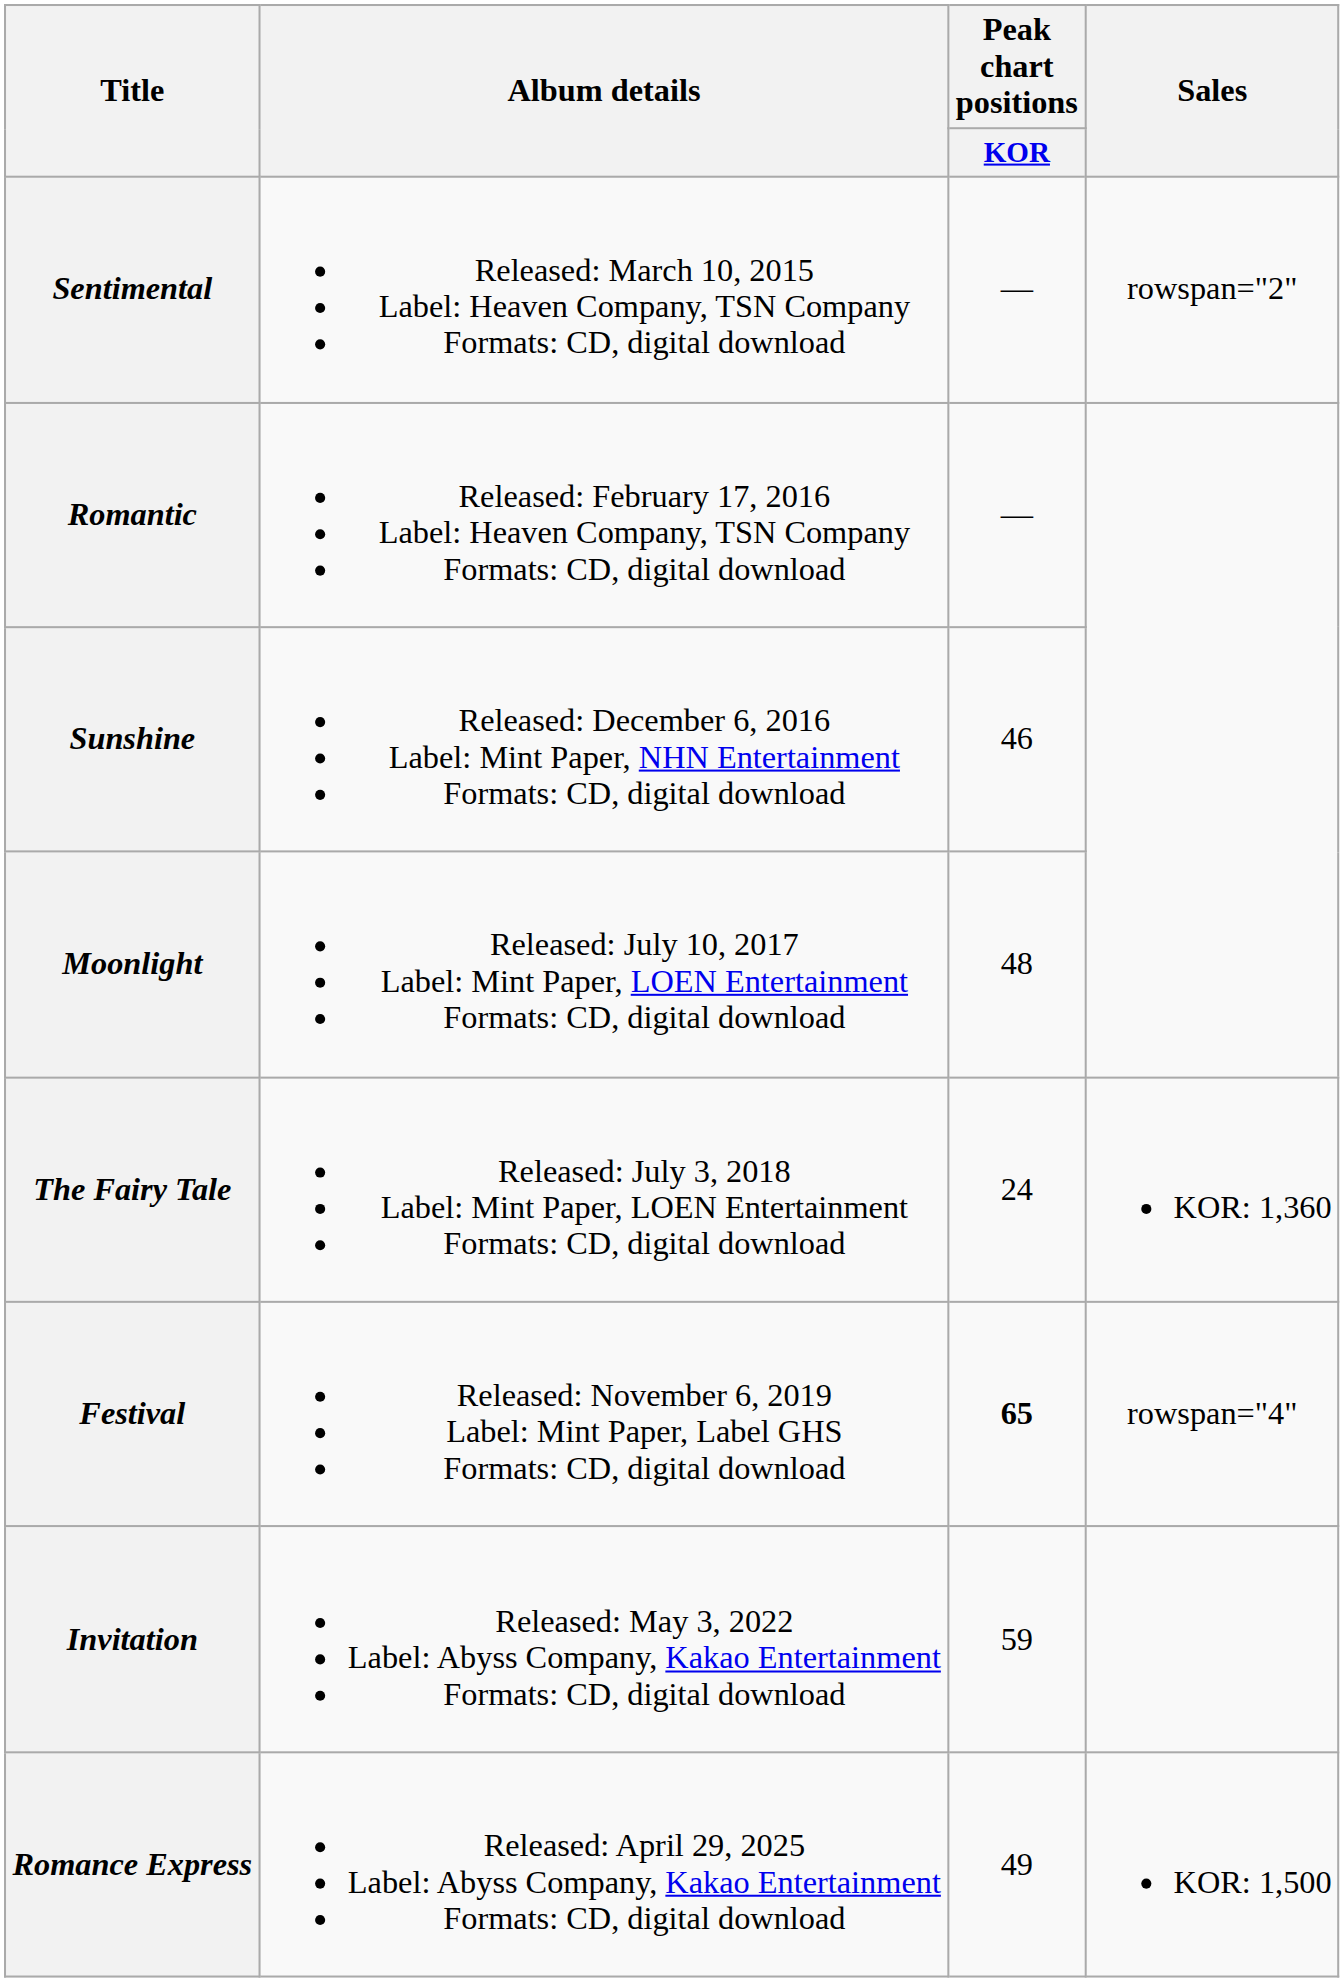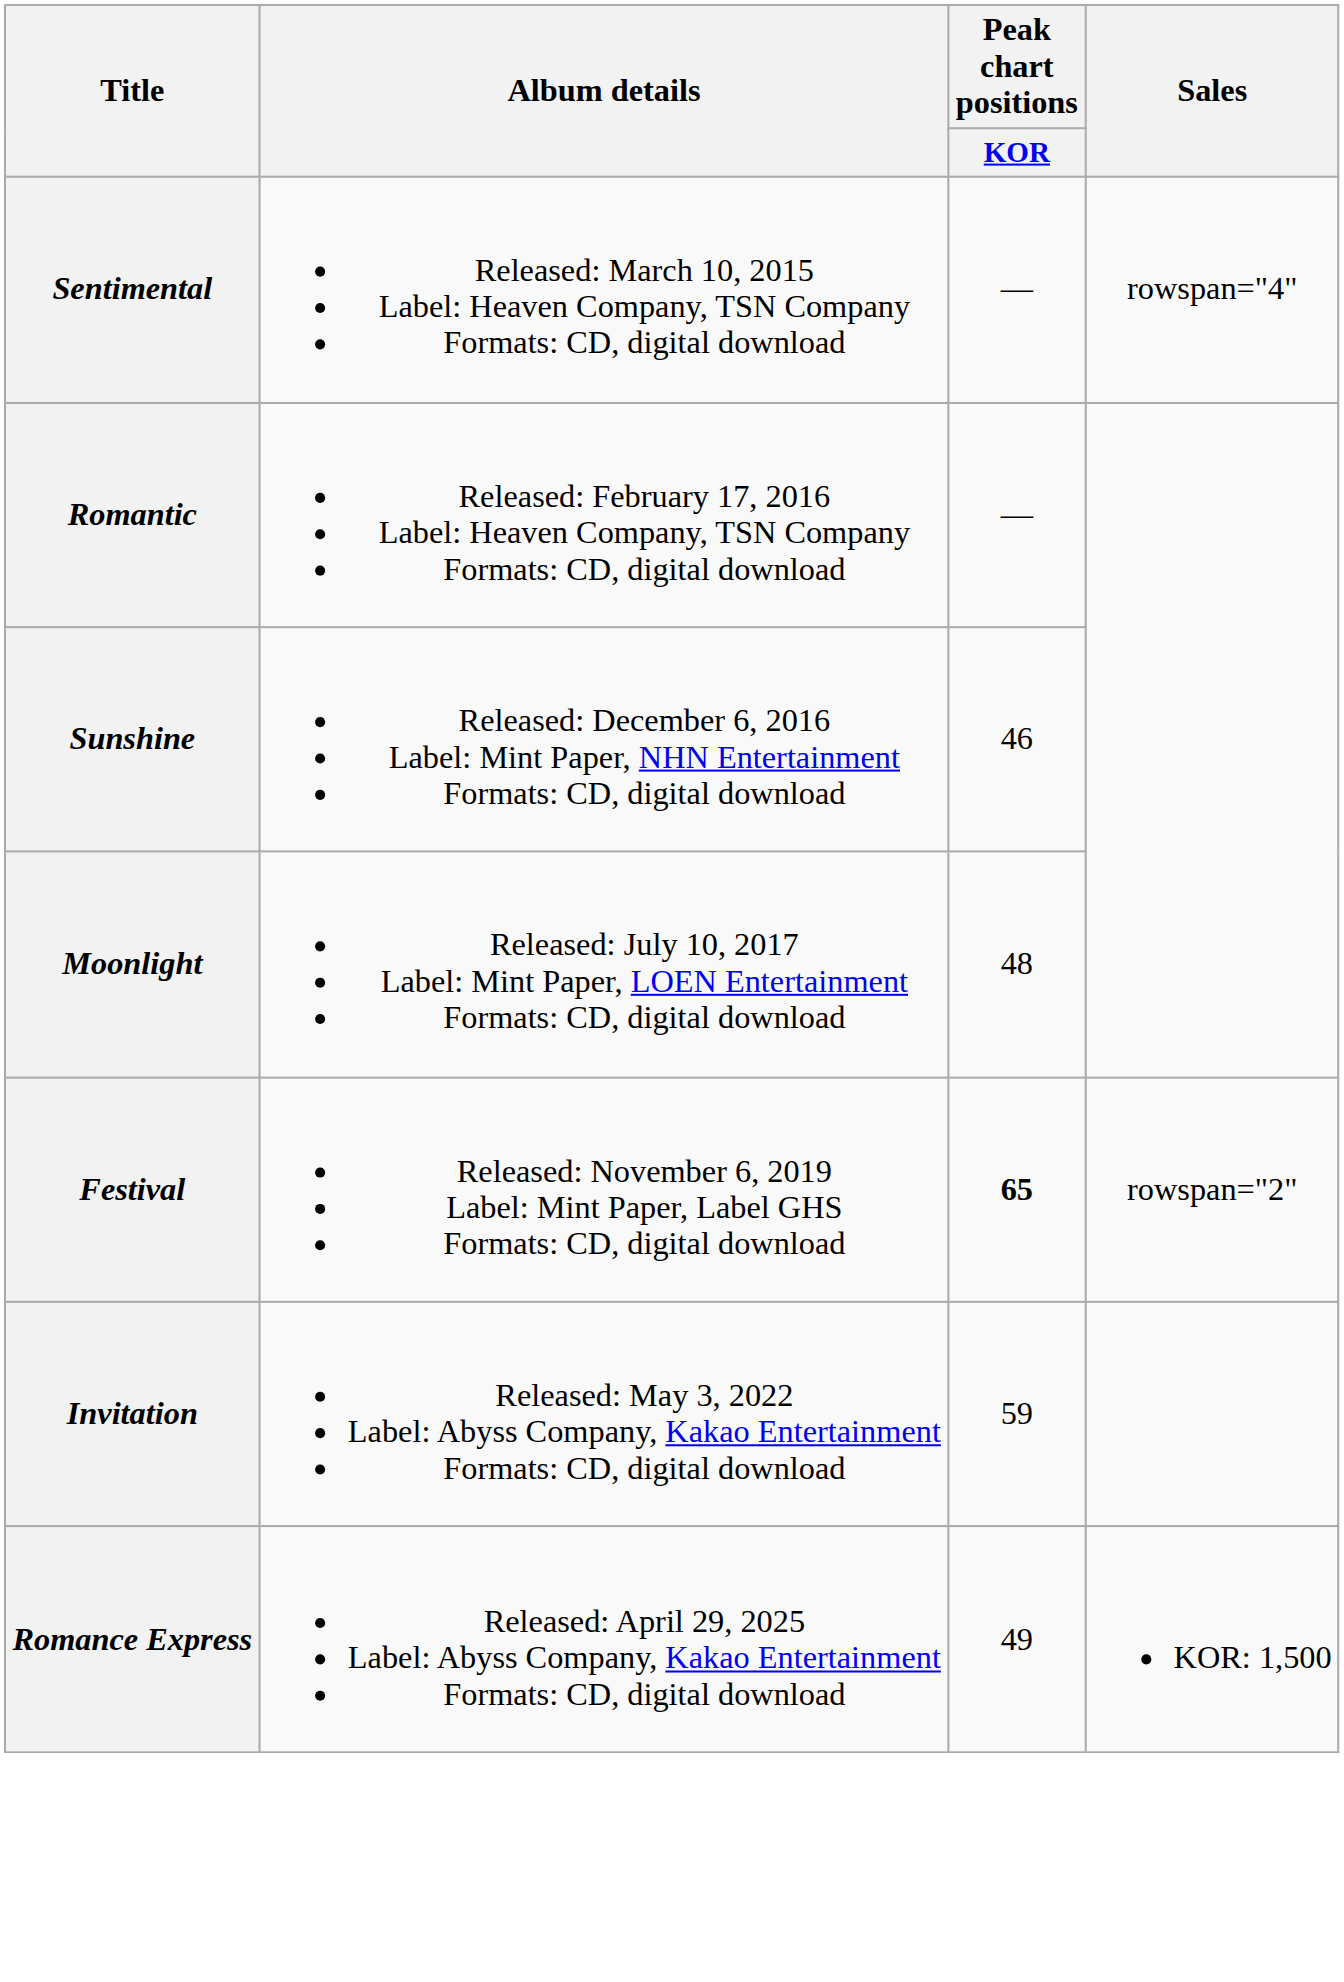(1212, 288) rowspan="2" -> (1212, 288) rowspan="4"
- row: (132, 1188)
(1212, 1413) rowspan="4" -> (1212, 1188) rowspan="2"
